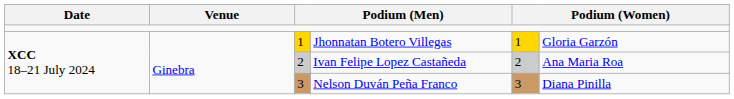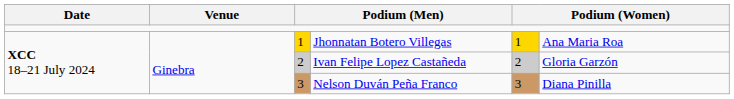(580, 41) Gloria Garzón -> (583, 41) Ana Maria Roa
(583, 62) Ana Maria Roa -> (580, 62) Gloria Garzón
